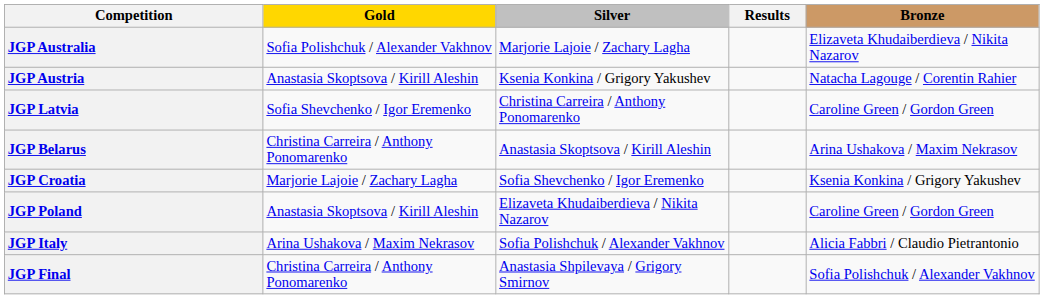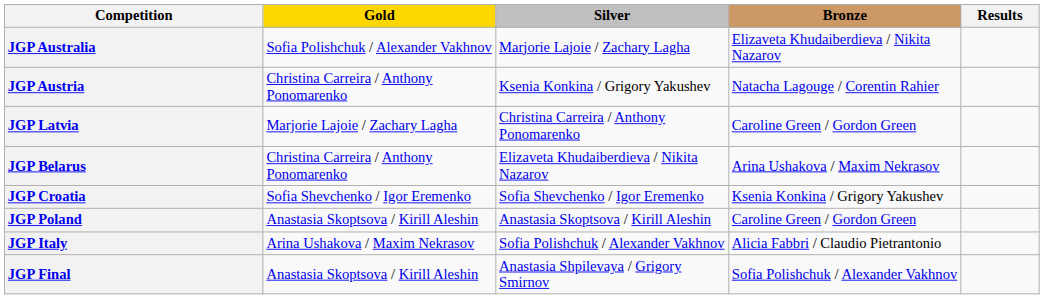columns swapped: (922, 16) <-> (767, 16)
(372, 78) Anastasia Skoptsova / Kirill Aleshin -> (349, 86) Christina Carreira / Anthony Ponomarenko
(369, 109) Sofia Shevchenko / Igor Eremenko -> (362, 126) Marjorie Lajoie / Zachary Lagha
(605, 149) Anastasia Skoptsova / Kirill Aleshin -> (598, 165) Elizaveta Khudaiberdieva / Nikita Nazarov
(362, 180) Marjorie Lajoie / Zachary Lagha -> (369, 197) Sofia Shevchenko / Igor Eremenko
(598, 211) Elizaveta Khudaiberdieva / Nikita Nazarov -> (605, 220) Anastasia Skoptsova / Kirill Aleshin
(349, 274) Christina Carreira / Anthony Ponomarenko -> (372, 274) Anastasia Skoptsova / Kirill Aleshin
